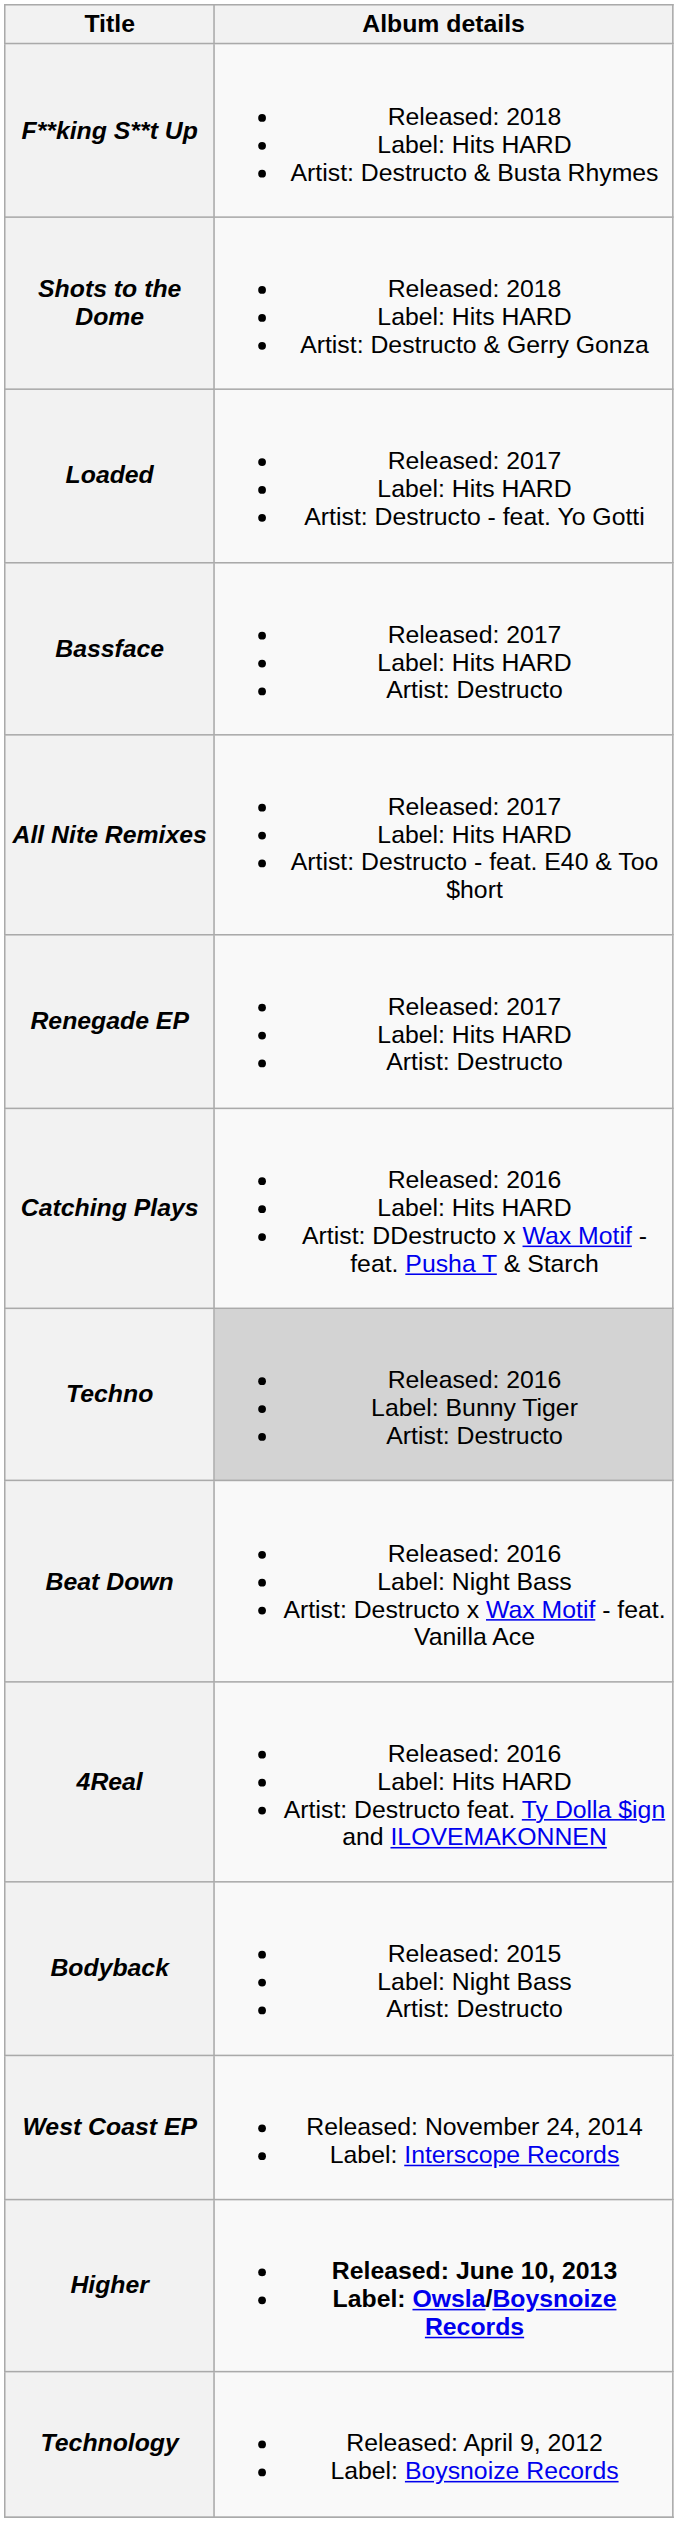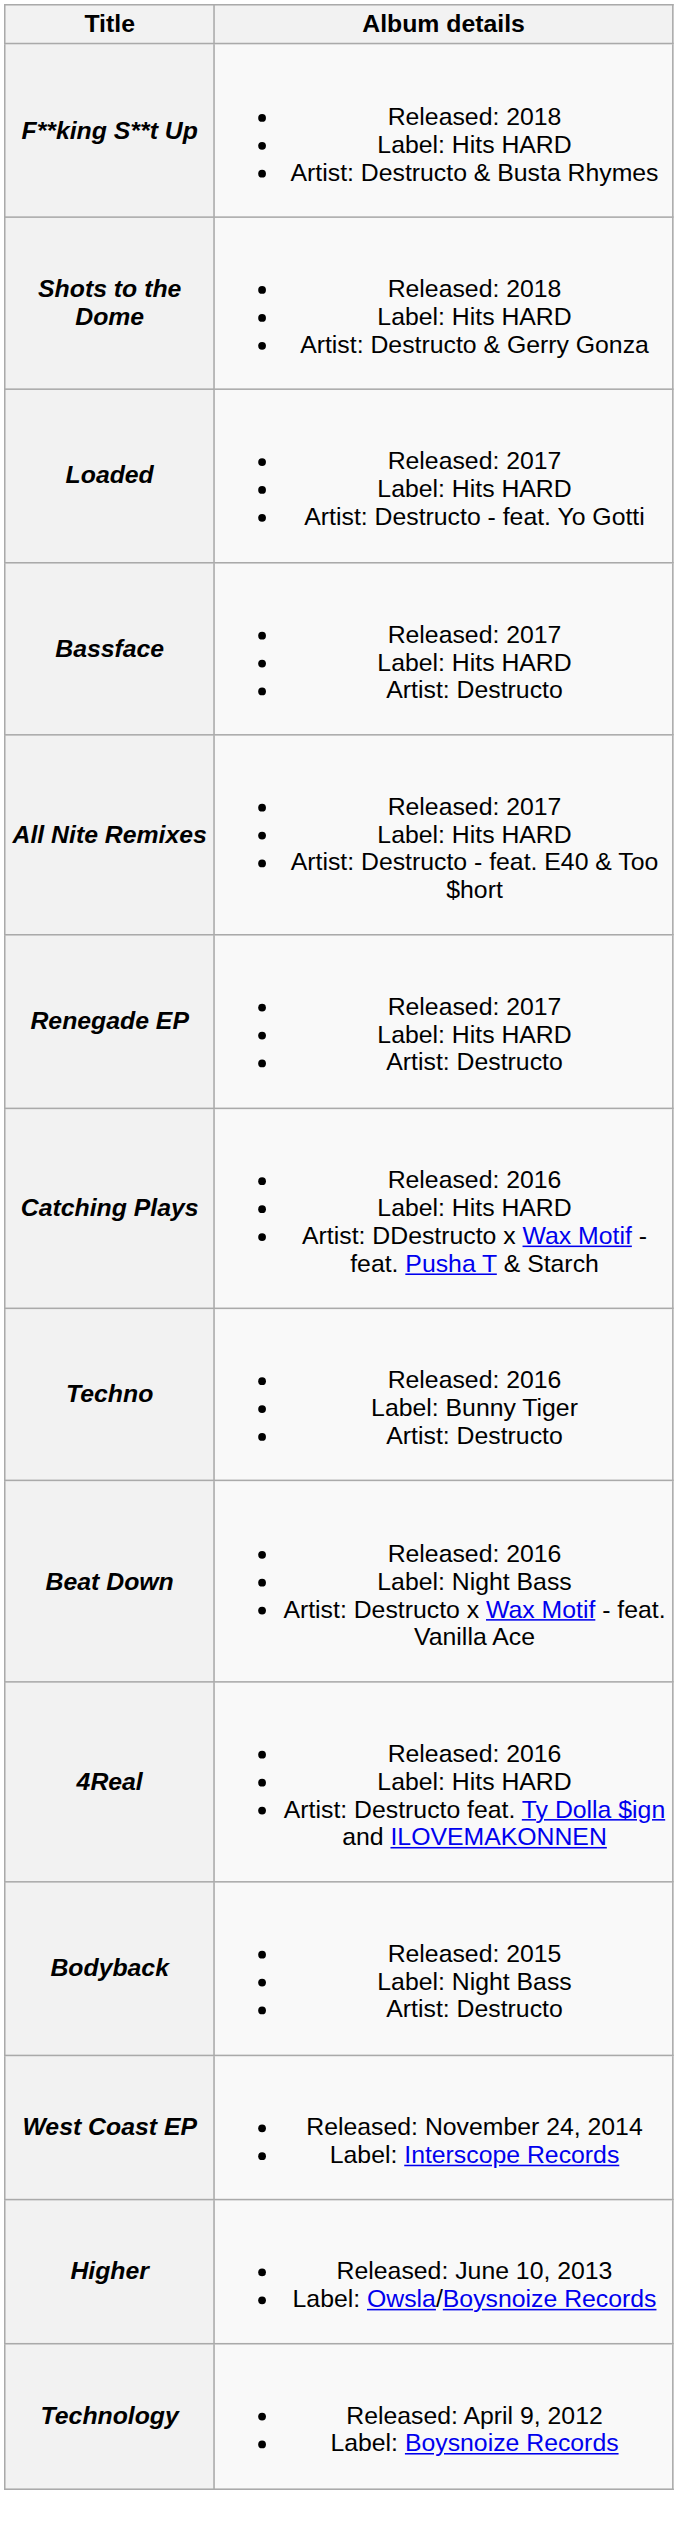(444, 1409) lightgrey background -> (444, 1409) no background
(444, 2300) bold -> (444, 2286) normal
